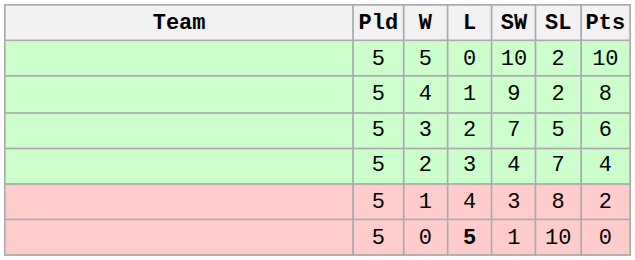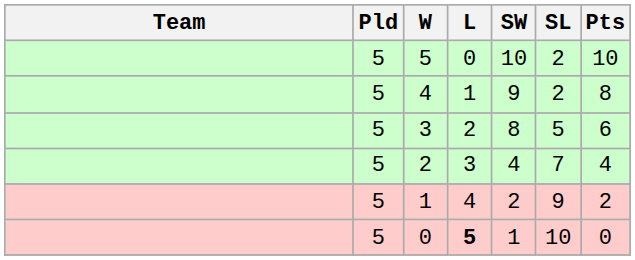(514, 130) 7 -> (514, 130) 8
(514, 202) 3 -> (514, 202) 2
(558, 202) 8 -> (558, 202) 9
